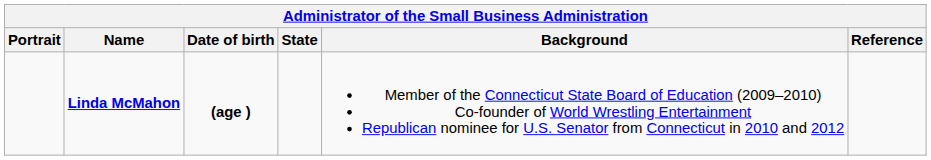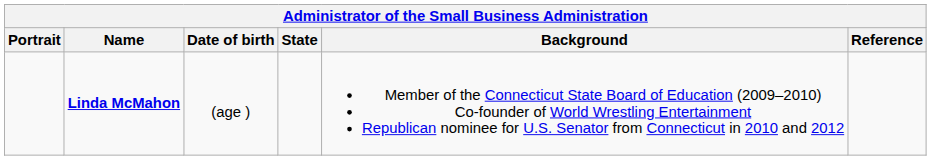(231, 111) bold -> (231, 111) normal
